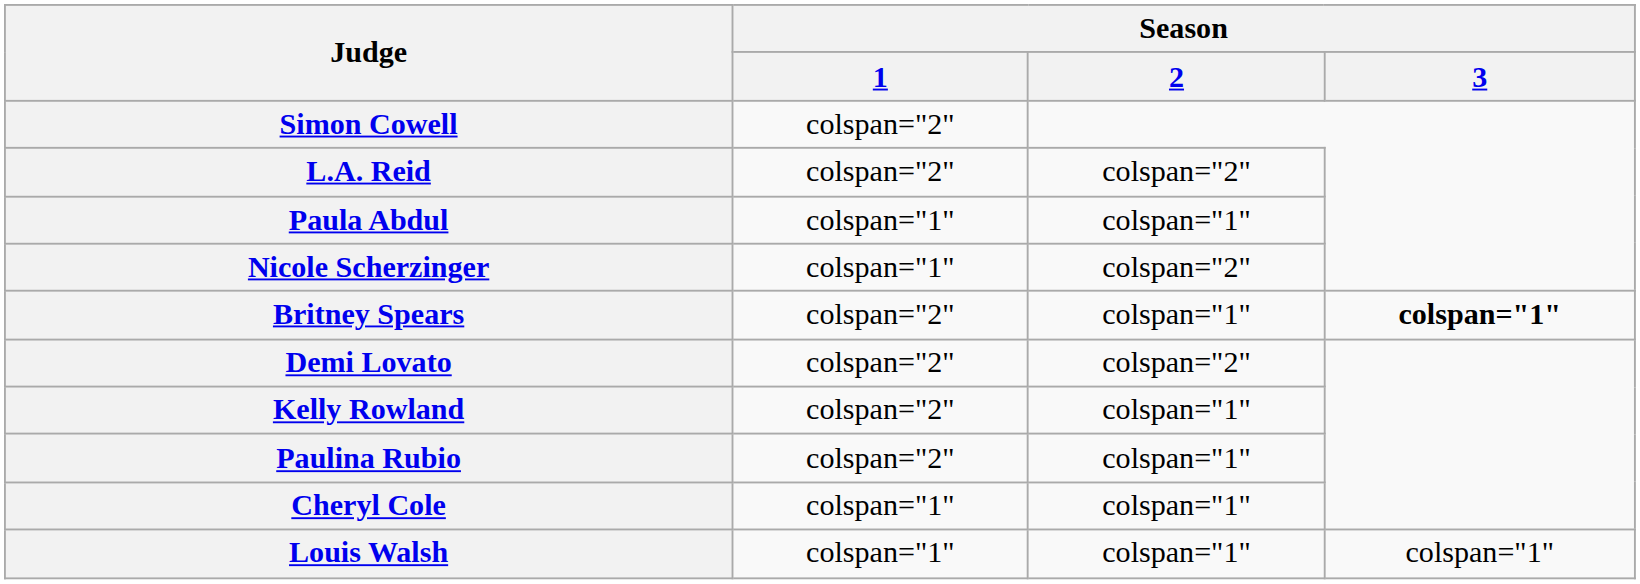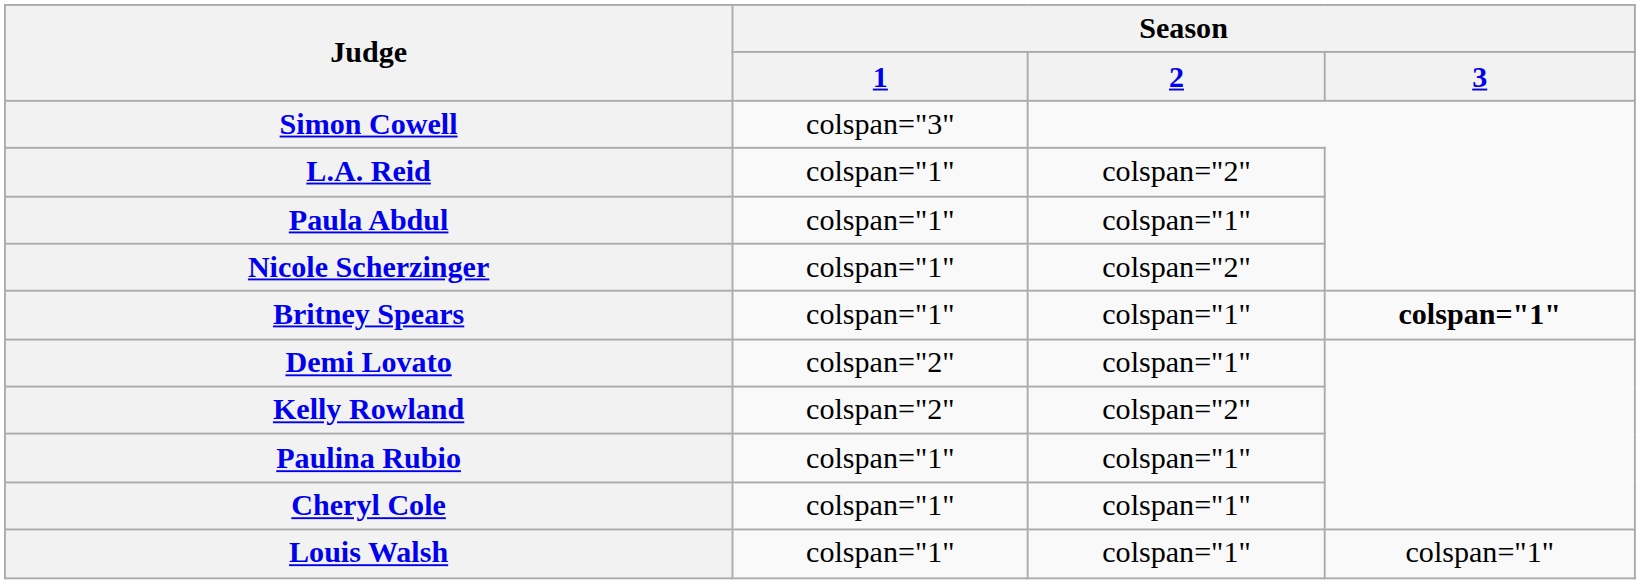(880, 123) colspan="2" -> (880, 123) colspan="3"
(880, 171) colspan="2" -> (880, 171) colspan="1"
(880, 314) colspan="2" -> (880, 314) colspan="1"
(1177, 362) colspan="2" -> (1177, 362) colspan="1"
(1177, 409) colspan="1" -> (1177, 409) colspan="2"
(880, 457) colspan="2" -> (880, 457) colspan="1"
